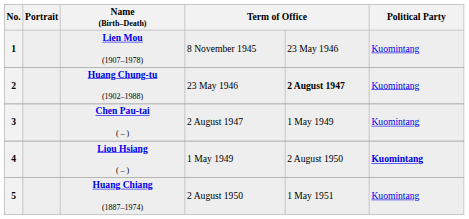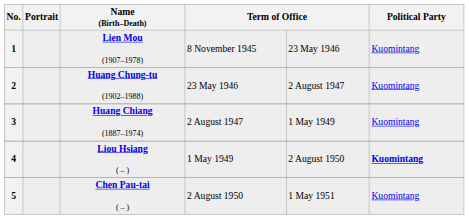(316, 85) bold -> (316, 85) normal
(123, 122) Chen Pau-tai ( – ) -> (123, 122) Huang Chiang (1887–1974)
(123, 196) Huang Chiang (1887–1974) -> (123, 196) Chen Pau-tai ( – )
